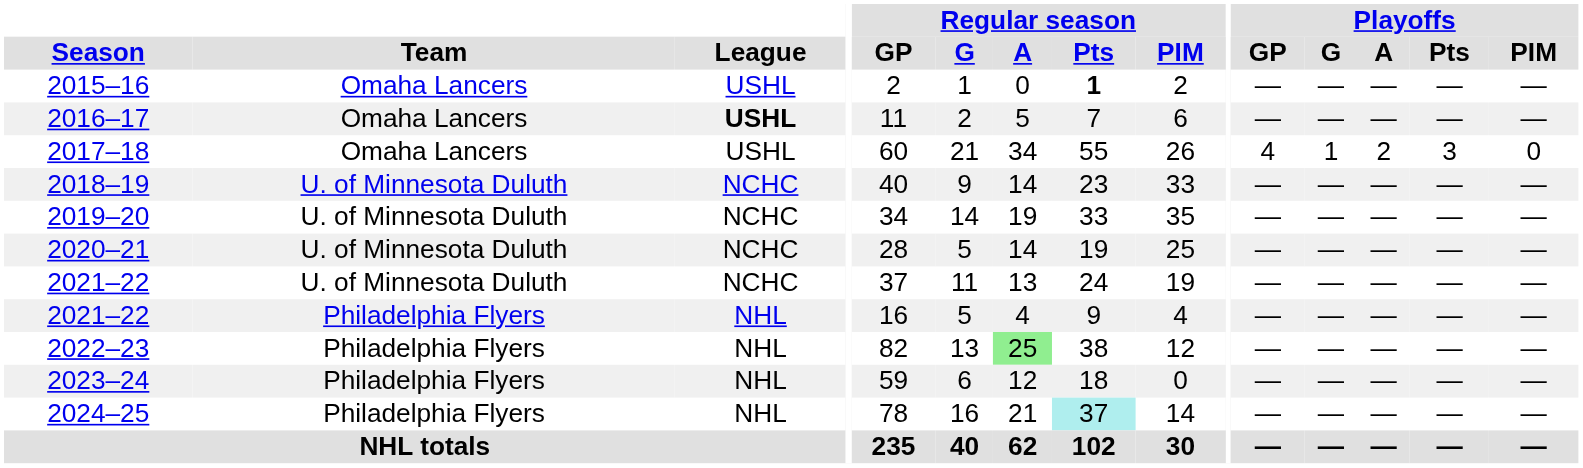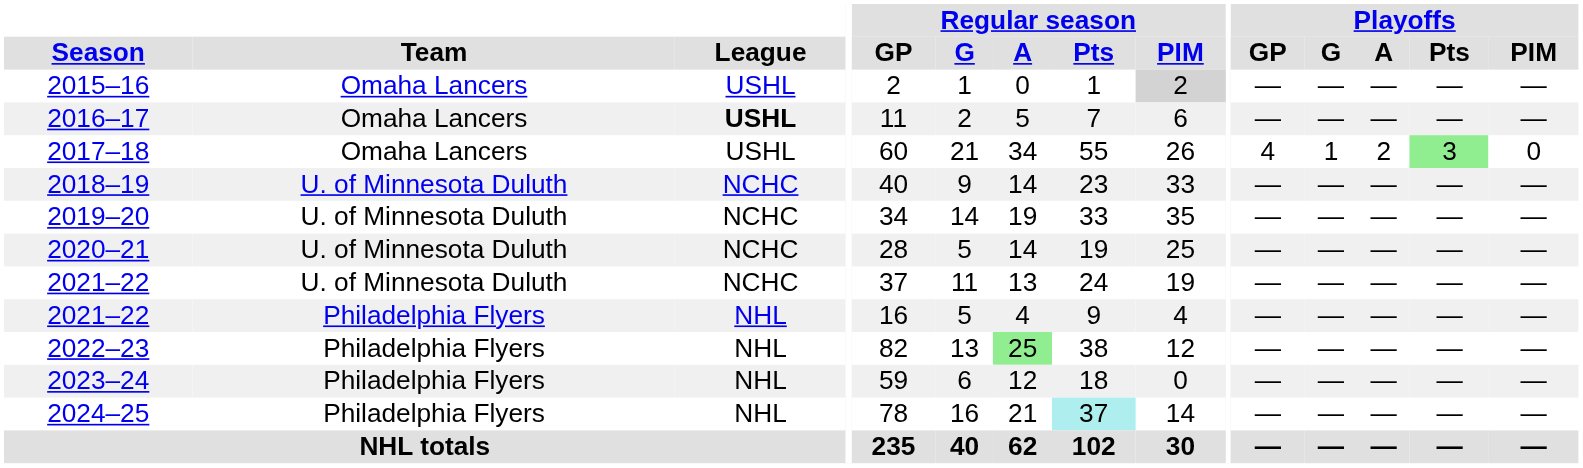(1094, 85) bold -> (1094, 85) normal
(1180, 85) no background -> (1180, 85) lightgrey background
(1450, 151) no background -> (1450, 151) lightgreen background
